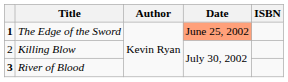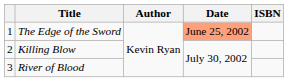(10, 31) bold -> (10, 31) normal
(10, 67) bold -> (10, 67) normal
